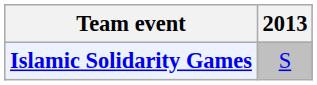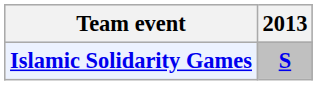(285, 60) normal -> (285, 60) bold
